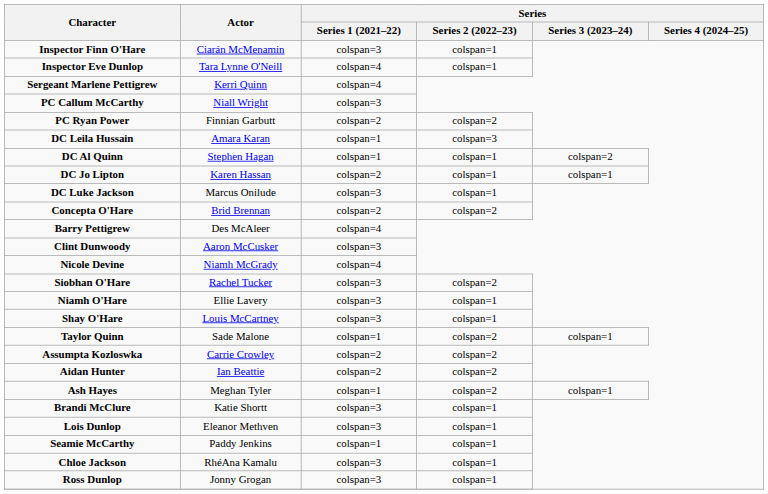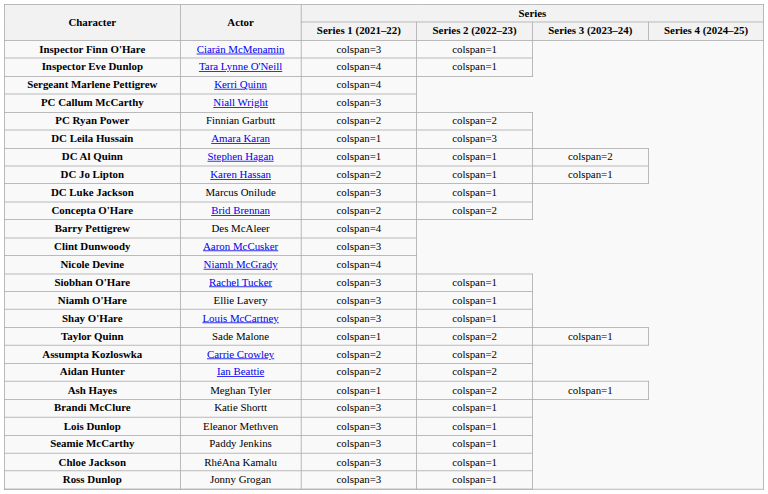(475, 282) colspan=2 -> (475, 282) colspan=1
(359, 443) colspan=1 -> (359, 443) colspan=3
